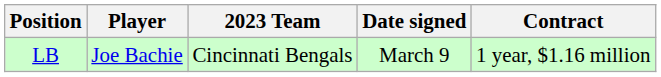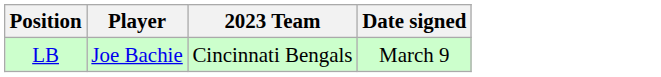- column: (563, 21)
